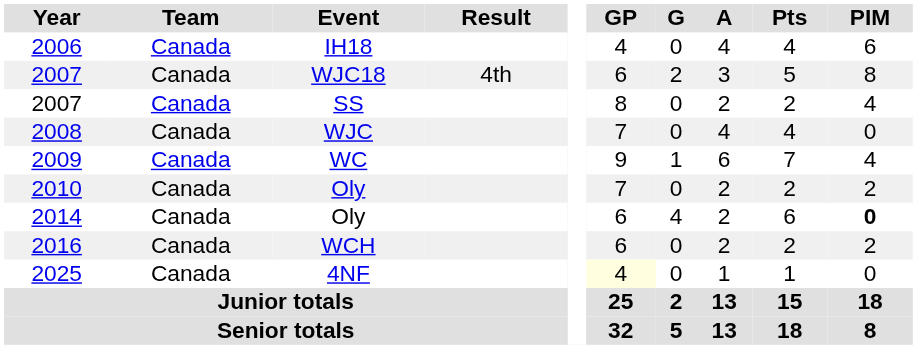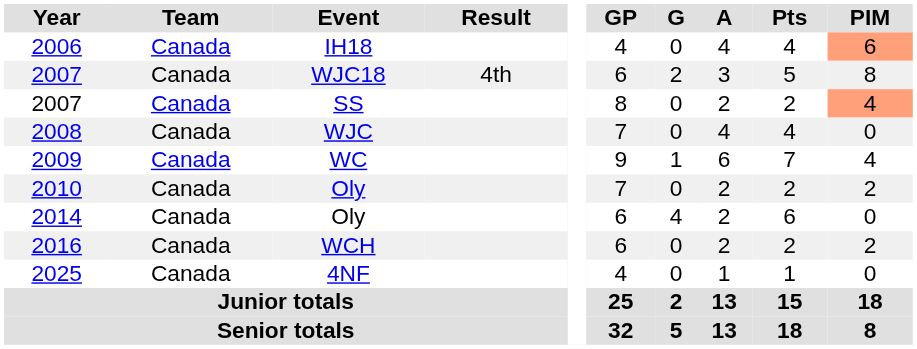(870, 46) no background -> (870, 46) lightsalmon background
(870, 103) no background -> (870, 103) lightsalmon background
(870, 216) bold -> (870, 216) normal
(621, 273) lightyellow background -> (621, 273) no background
